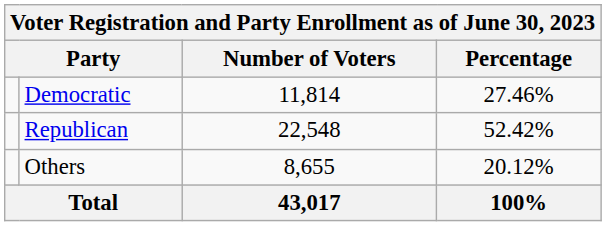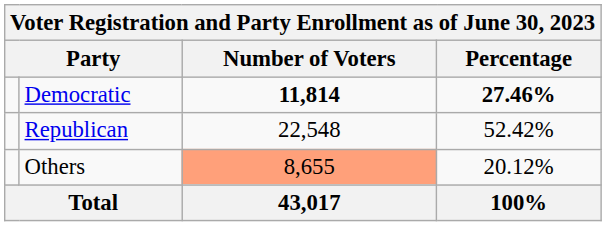(309, 94) normal -> (309, 94) bold
(519, 94) normal -> (519, 94) bold
(309, 166) no background -> (309, 166) lightsalmon background
